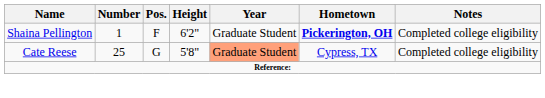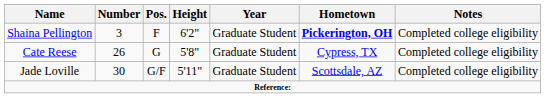(119, 33) 1 -> (119, 33) 3
(119, 52) 25 -> (119, 52) 26
(254, 52) lightsalmon background -> (254, 52) no background
+ row: (50, 71)
